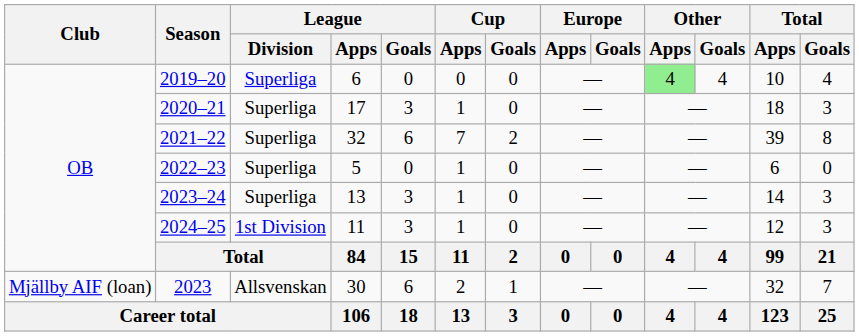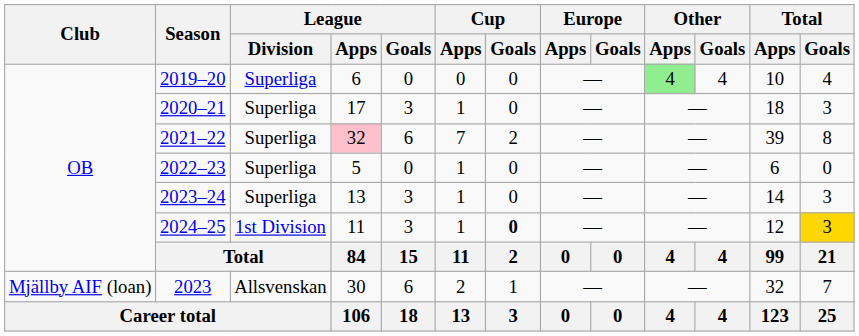(356, 138) no background -> (356, 138) pink background
(513, 227) normal -> (513, 227) bold
(827, 227) no background -> (827, 227) gold background
